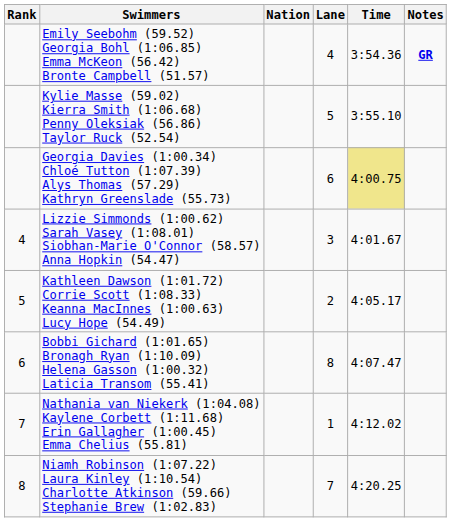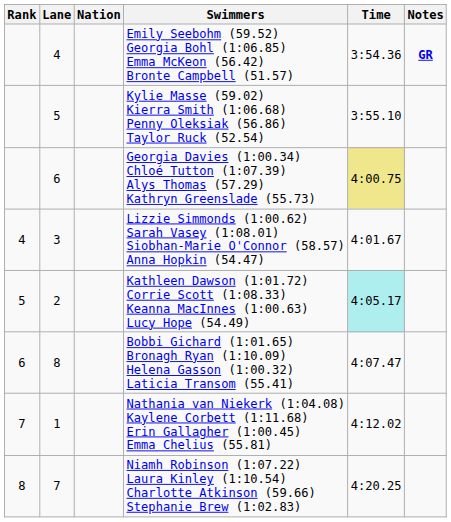columns swapped: (330, 14) <-> (151, 14)
(376, 301) no background -> (376, 301) paleturquoise background
